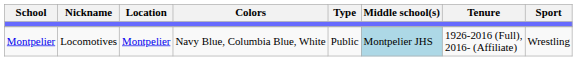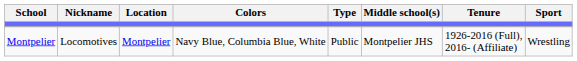(398, 41) lightblue background -> (398, 41) no background
